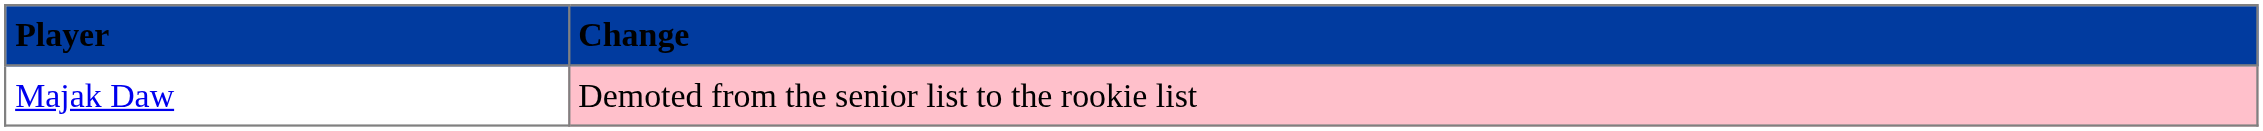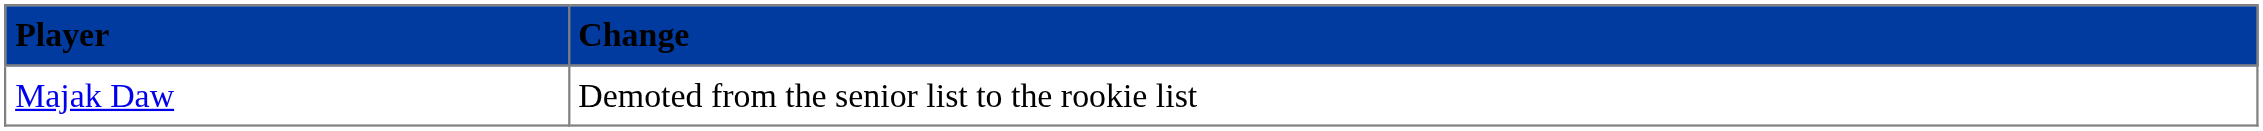(888, 94) pink background -> (888, 94) no background
